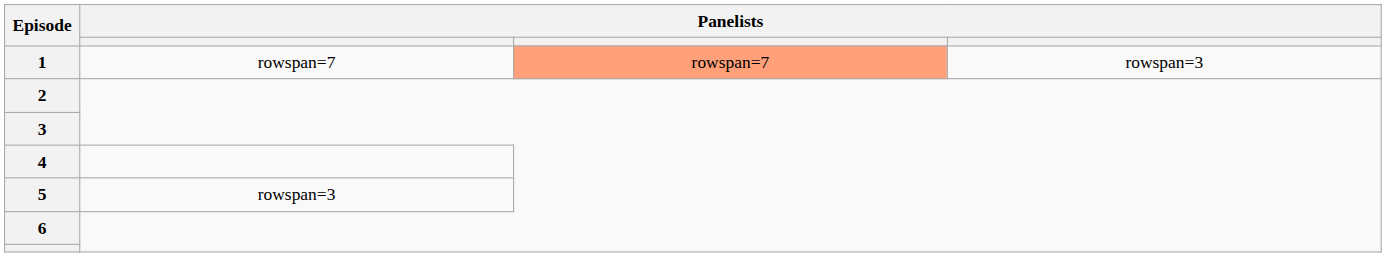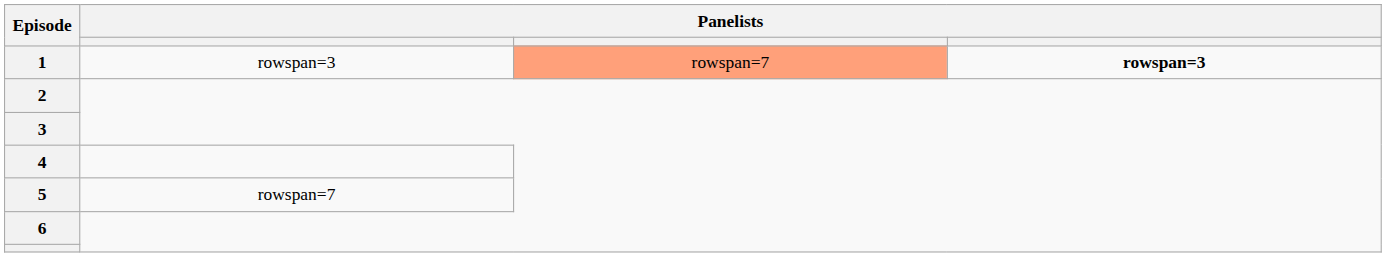(297, 62) rowspan=7 -> (297, 62) rowspan=3
(1164, 62) normal -> (1164, 62) bold
(297, 195) rowspan=3 -> (297, 195) rowspan=7
